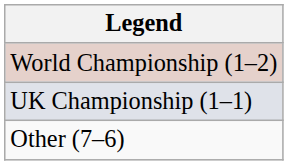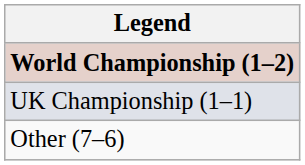(144, 62) normal -> (152, 62) bold
